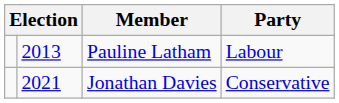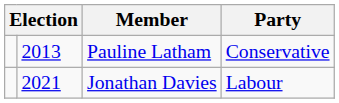(254, 51) Labour -> (278, 51) Conservative
(278, 82) Conservative -> (254, 82) Labour
